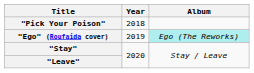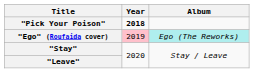(136, 23) normal -> (136, 23) bold
(136, 36) no background -> (136, 36) pink background
